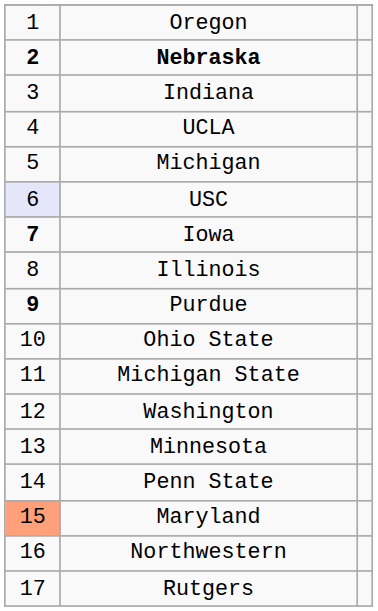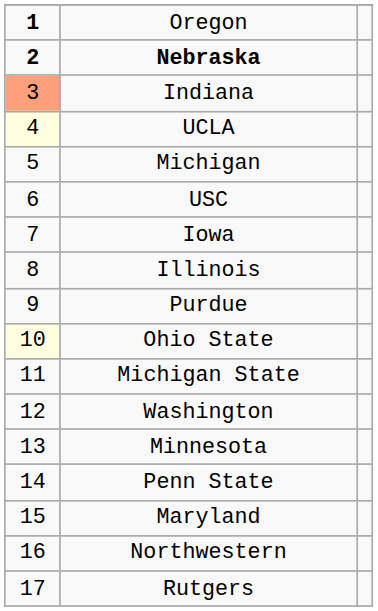(33, 23) normal -> (33, 23) bold
(33, 93) no background -> (33, 93) lightsalmon background
(33, 129) no background -> (33, 129) lightyellow background
(33, 199) lavender background -> (33, 199) no background
(33, 235) bold -> (33, 235) normal
(33, 306) bold -> (33, 306) normal
(33, 341) no background -> (33, 341) lightyellow background
(33, 518) lightsalmon background -> (33, 518) no background
